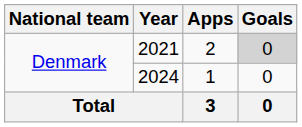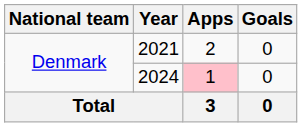(267, 48) lightgrey background -> (267, 48) no background
(210, 77) no background -> (210, 77) pink background
